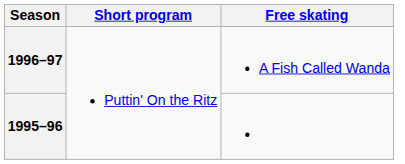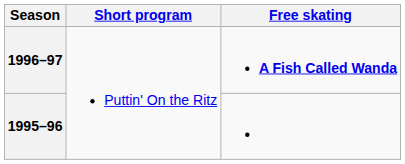(307, 68) normal -> (310, 68) bold
